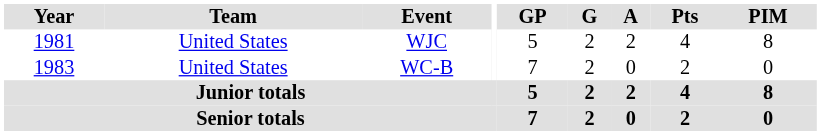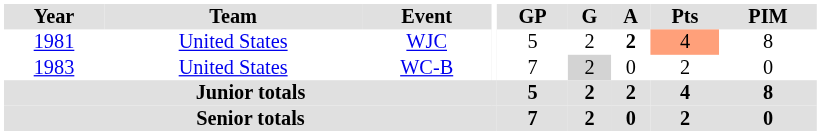(631, 41) normal -> (631, 41) bold
(685, 41) no background -> (685, 41) lightsalmon background
(589, 67) no background -> (589, 67) lightgrey background
